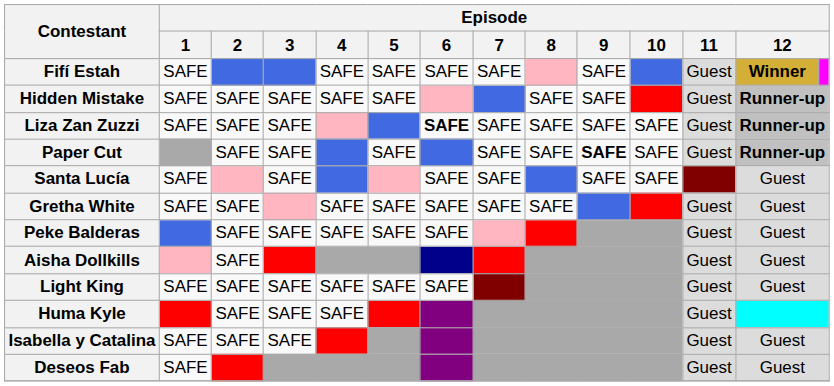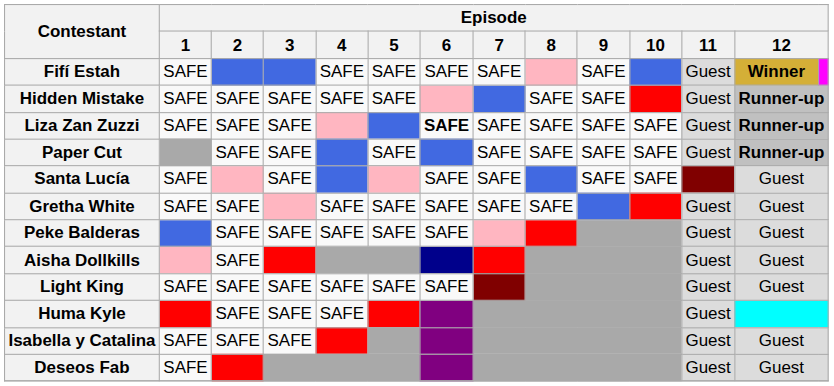(604, 152) bold -> (603, 152) normal
